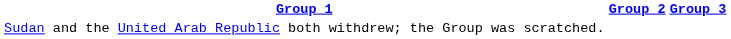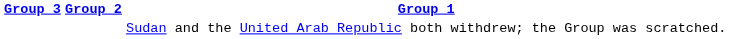columns swapped: (304, 9) <-> (698, 9)
